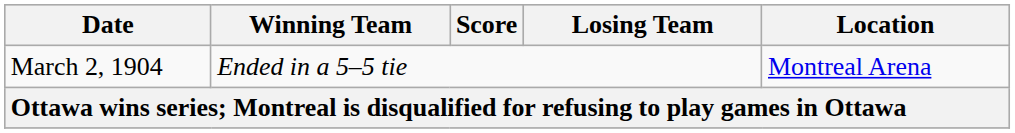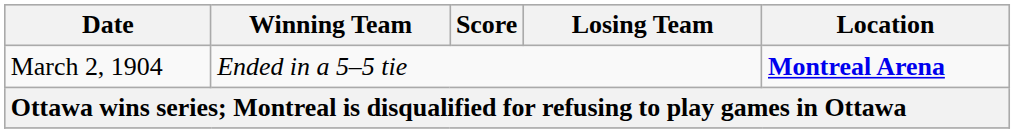(850, 66) normal -> (856, 66) bold
